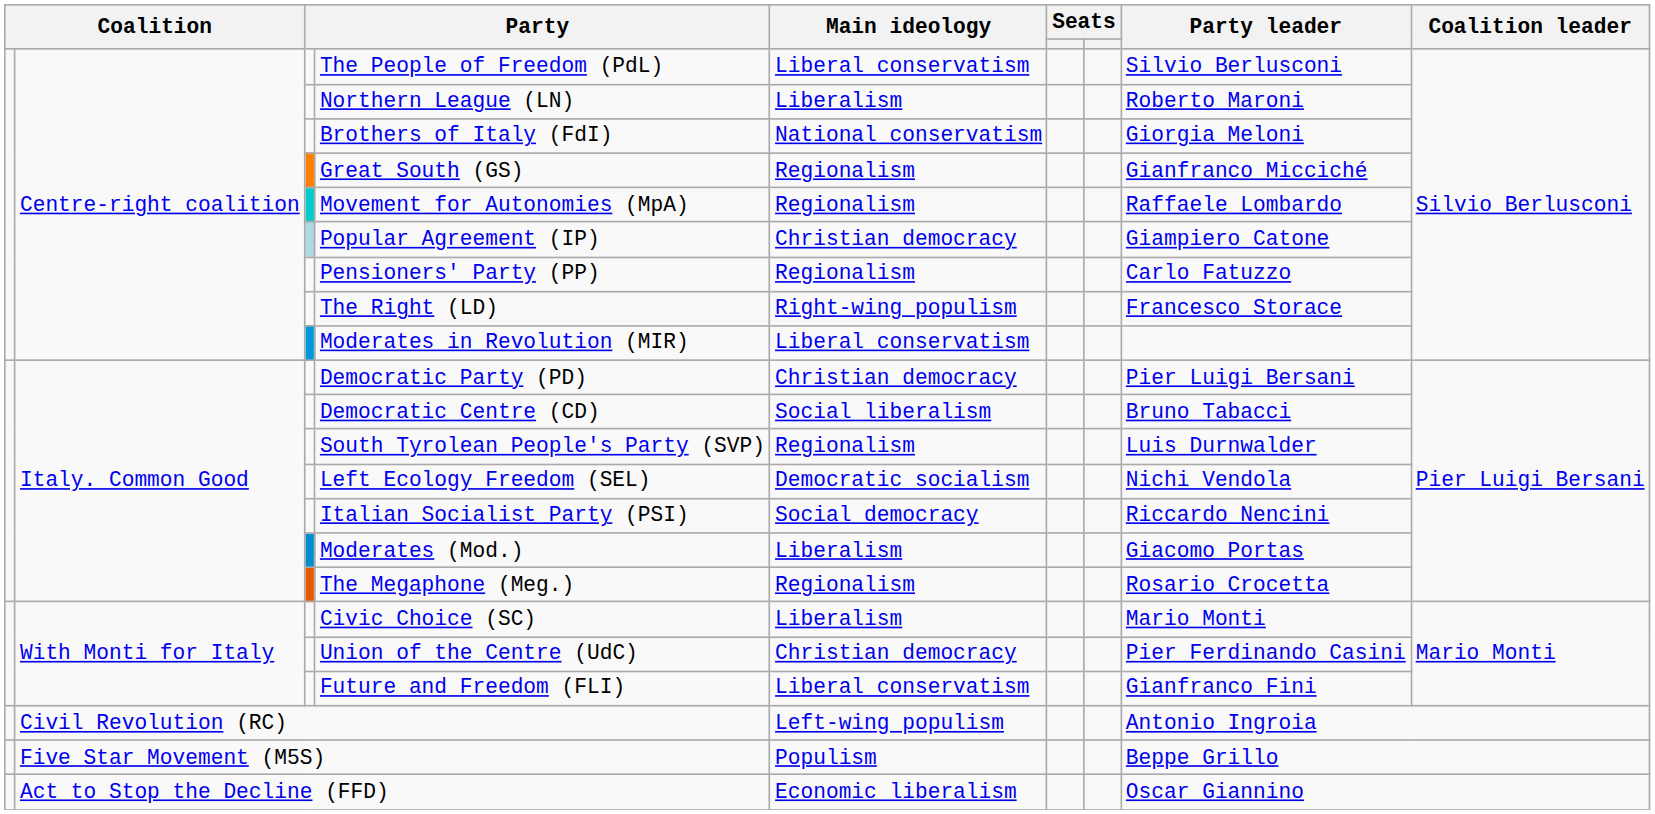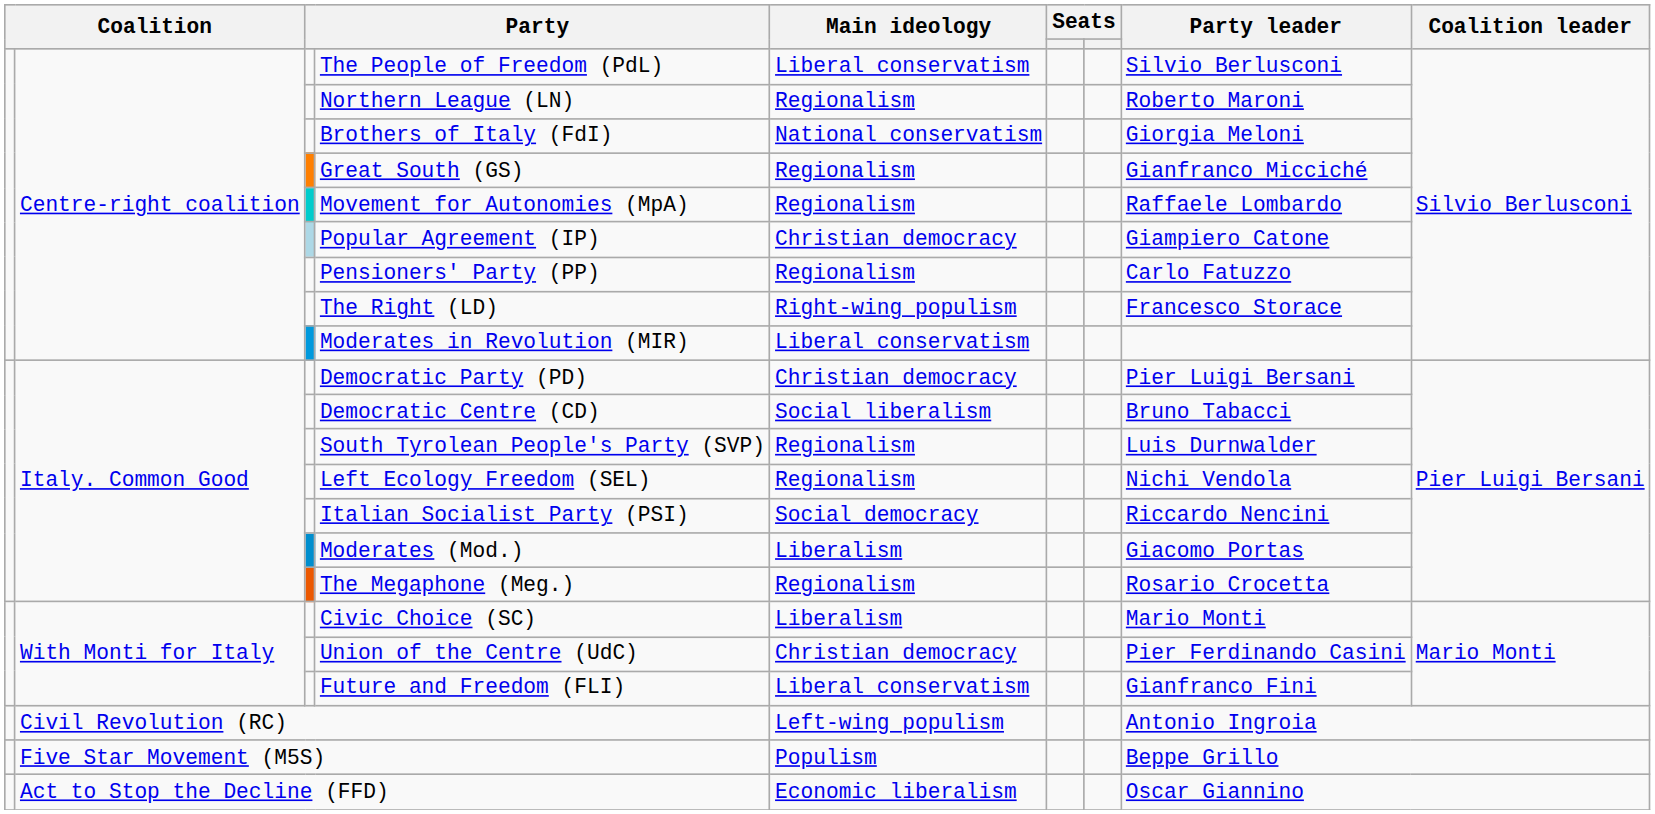(839, 101) Liberalism -> (845, 101) Regionalism
(902, 481) Democratic socialism -> (845, 481) Regionalism
